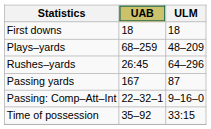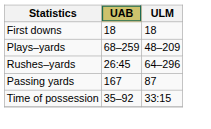- row: (62, 98)
